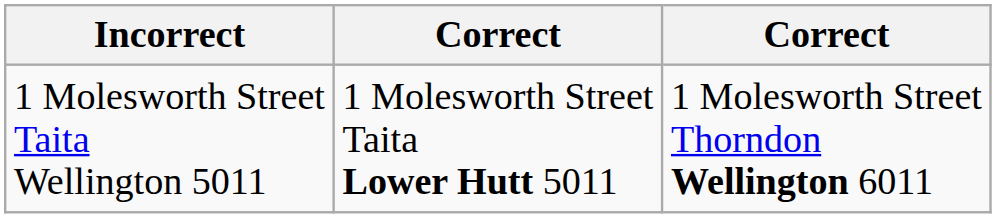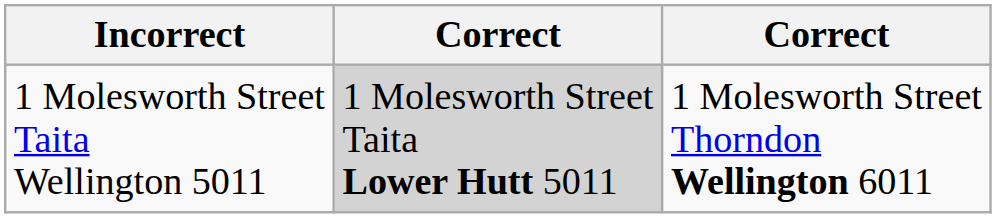(498, 137) no background -> (498, 137) lightgrey background
